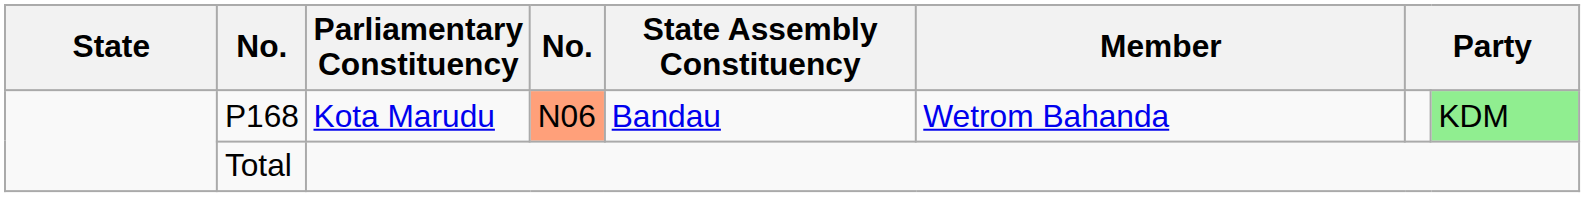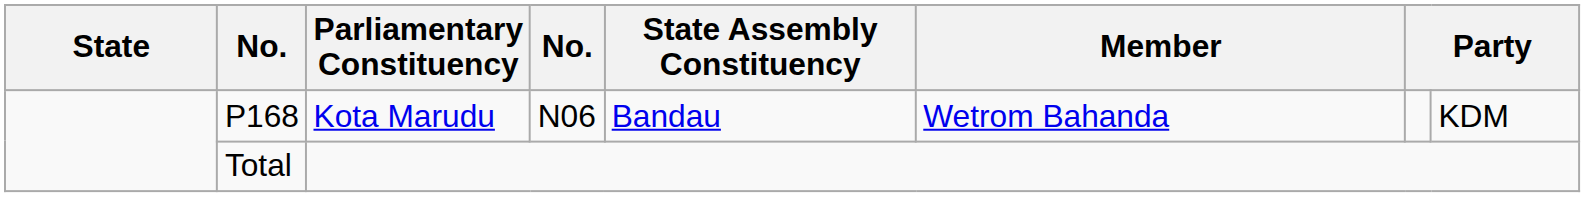(567, 115) lightsalmon background -> (567, 115) no background
(1474, 115) lightgreen background -> (1474, 115) no background
